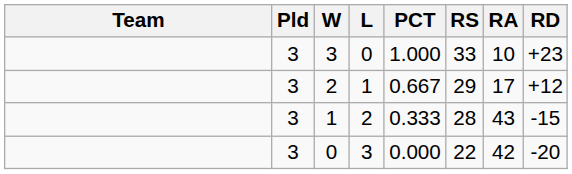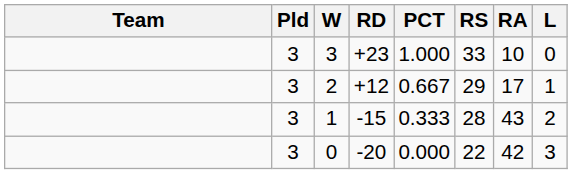columns swapped: (367, 20) <-> (545, 20)
